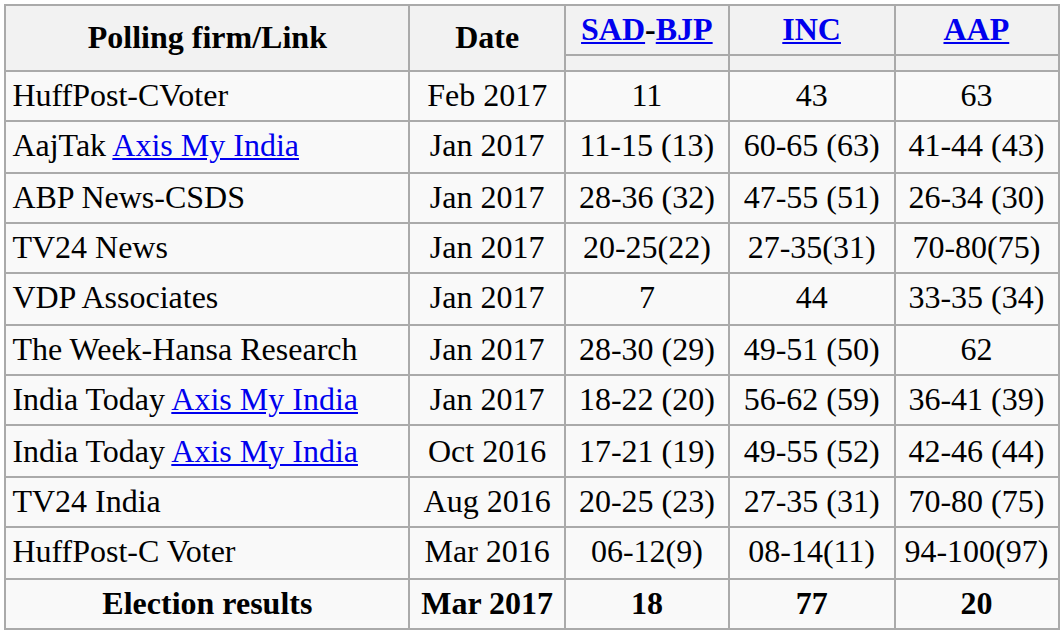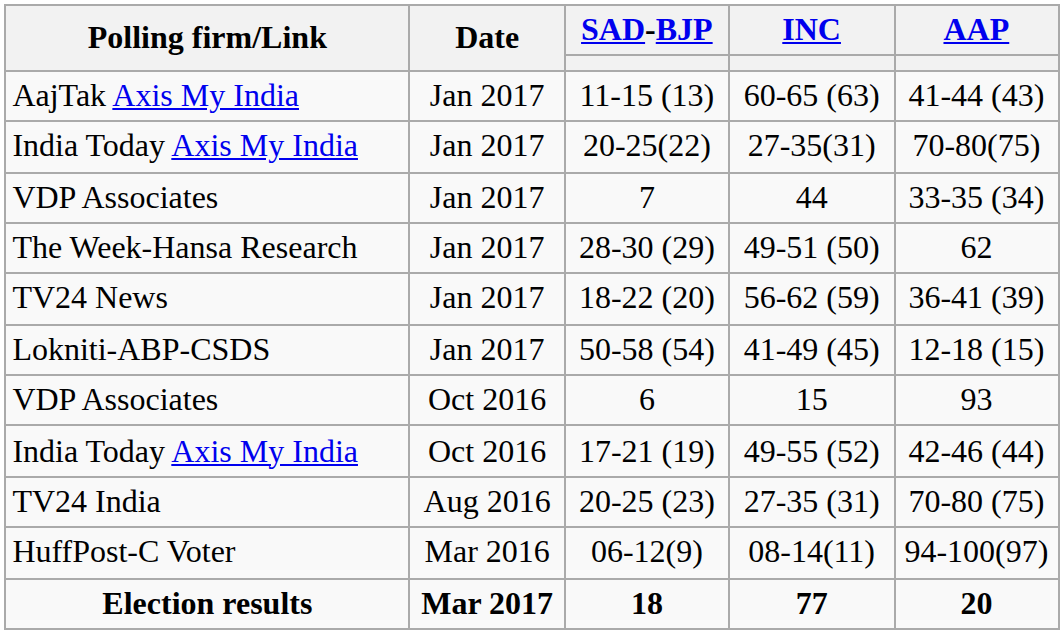- row: (647, 95)
- row: (647, 196)
(90, 247) TV24 News -> (185, 146) India Today Axis My India
(185, 399) India Today Axis My India -> (90, 298) TV24 News
+ row: (647, 349)
+ row: (647, 399)
